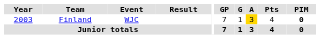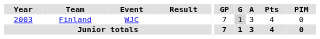(240, 19) no background -> (240, 19) lightgrey background
(252, 19) gold background -> (252, 19) no background
(301, 19) bold -> (301, 19) normal
